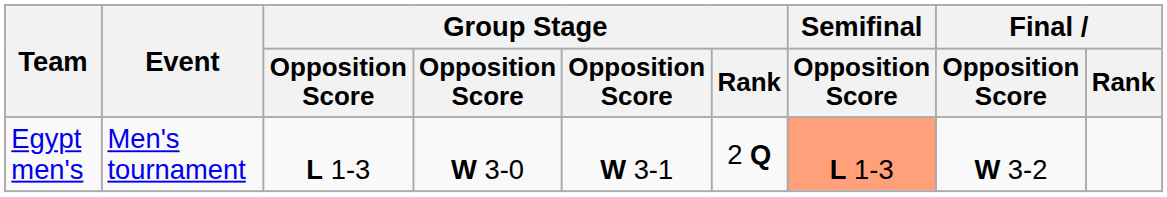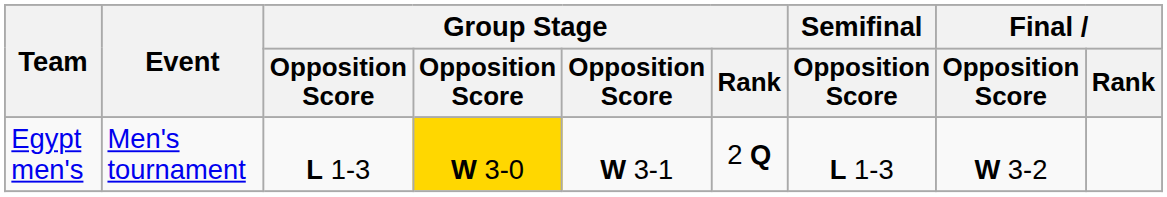(488, 170) no background -> (488, 170) gold background
(862, 170) lightsalmon background -> (862, 170) no background
